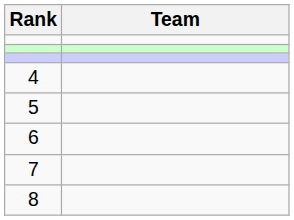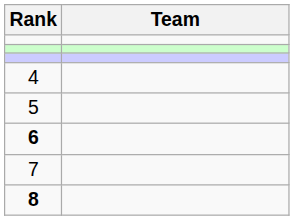(33, 138) normal -> (33, 138) bold
(33, 200) normal -> (33, 200) bold
